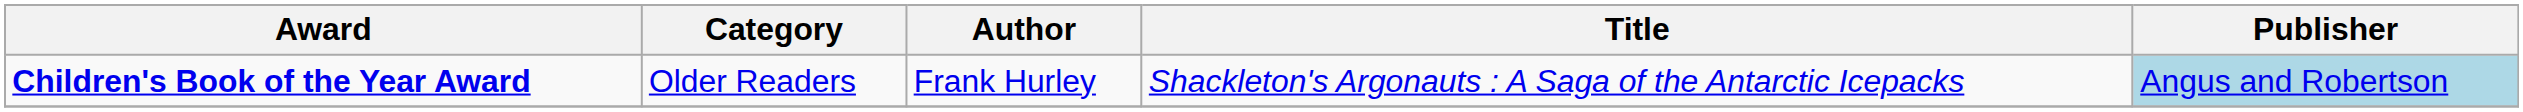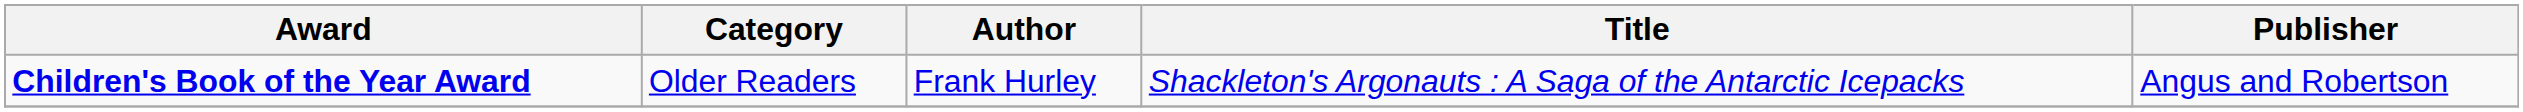(2294, 80) lightblue background -> (2294, 80) no background
